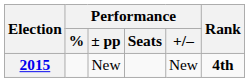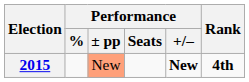(106, 65) no background -> (106, 65) lightsalmon background
(183, 65) normal -> (183, 65) bold
